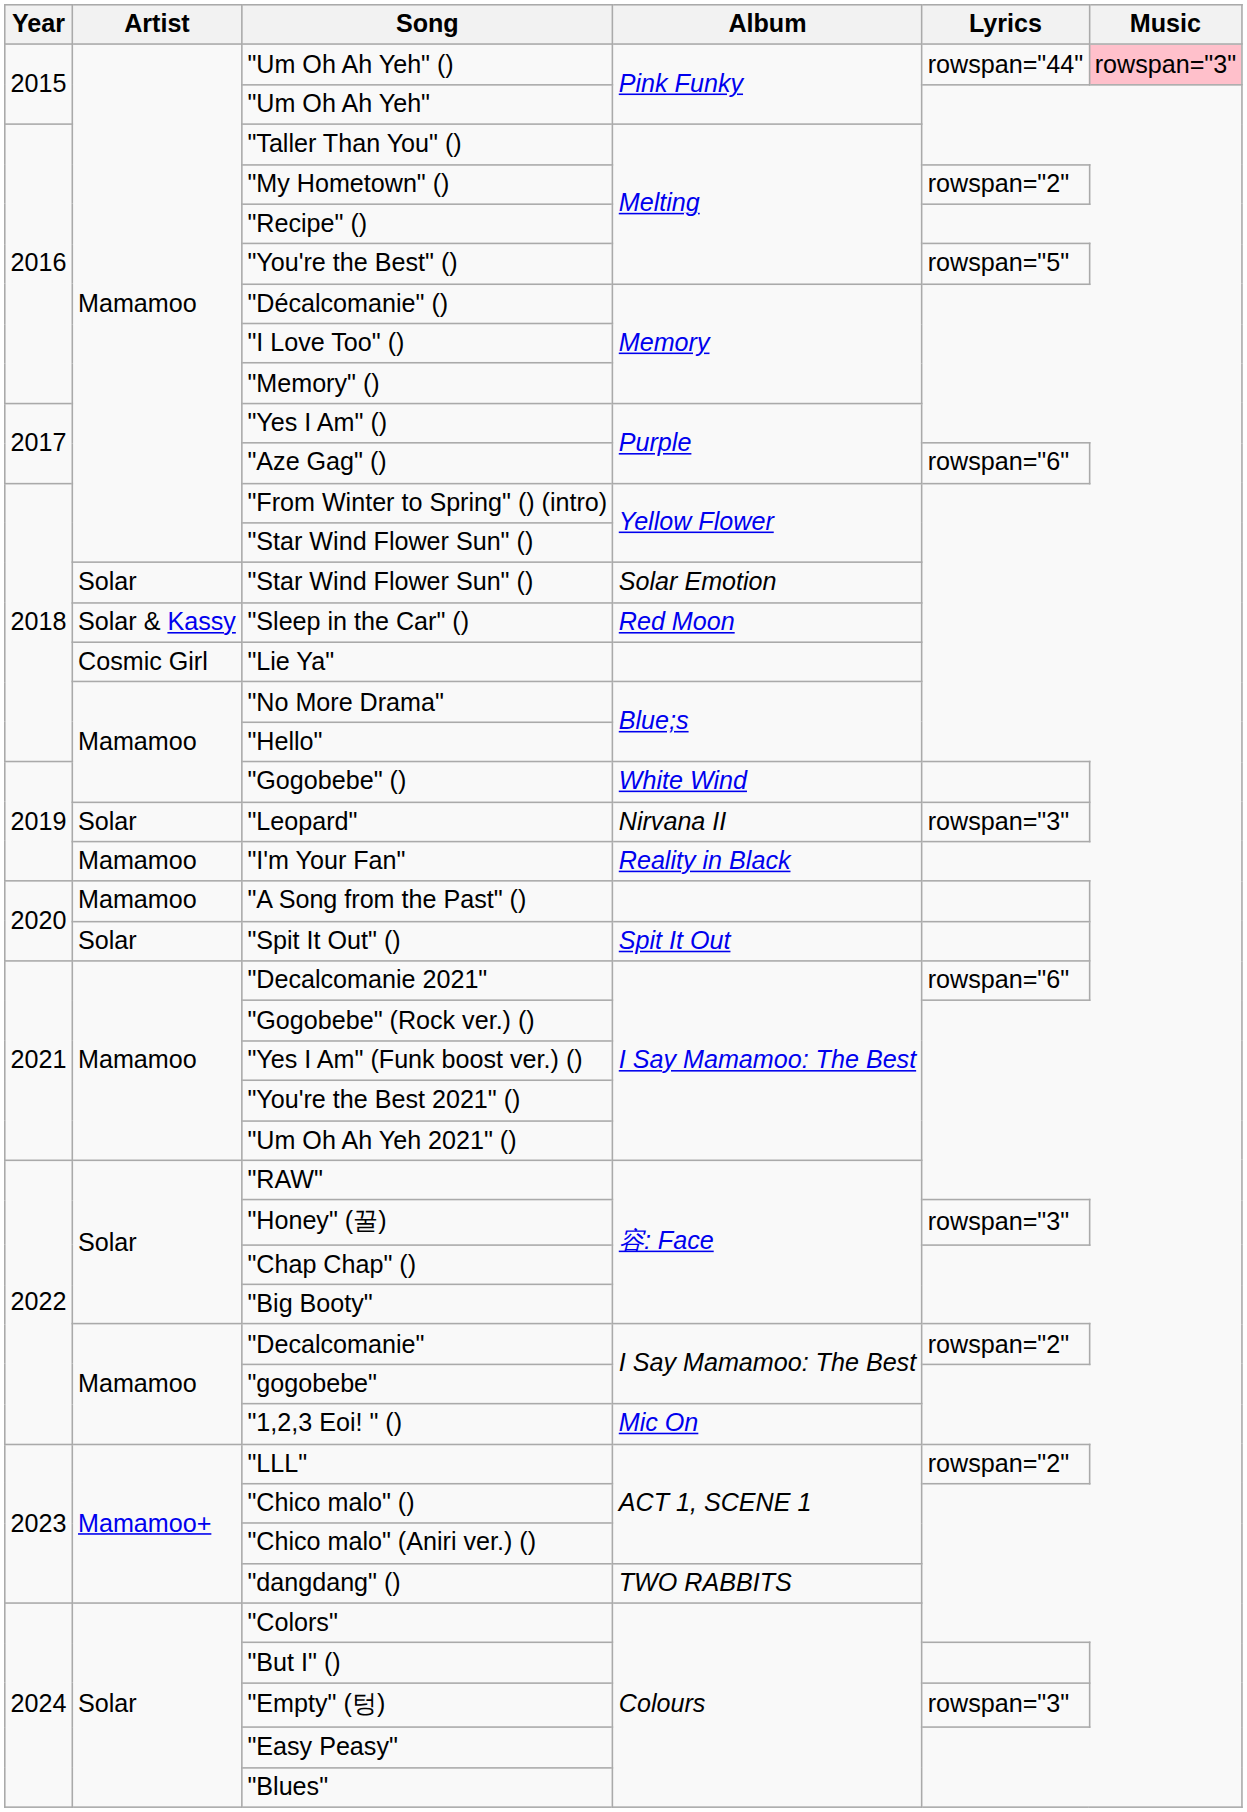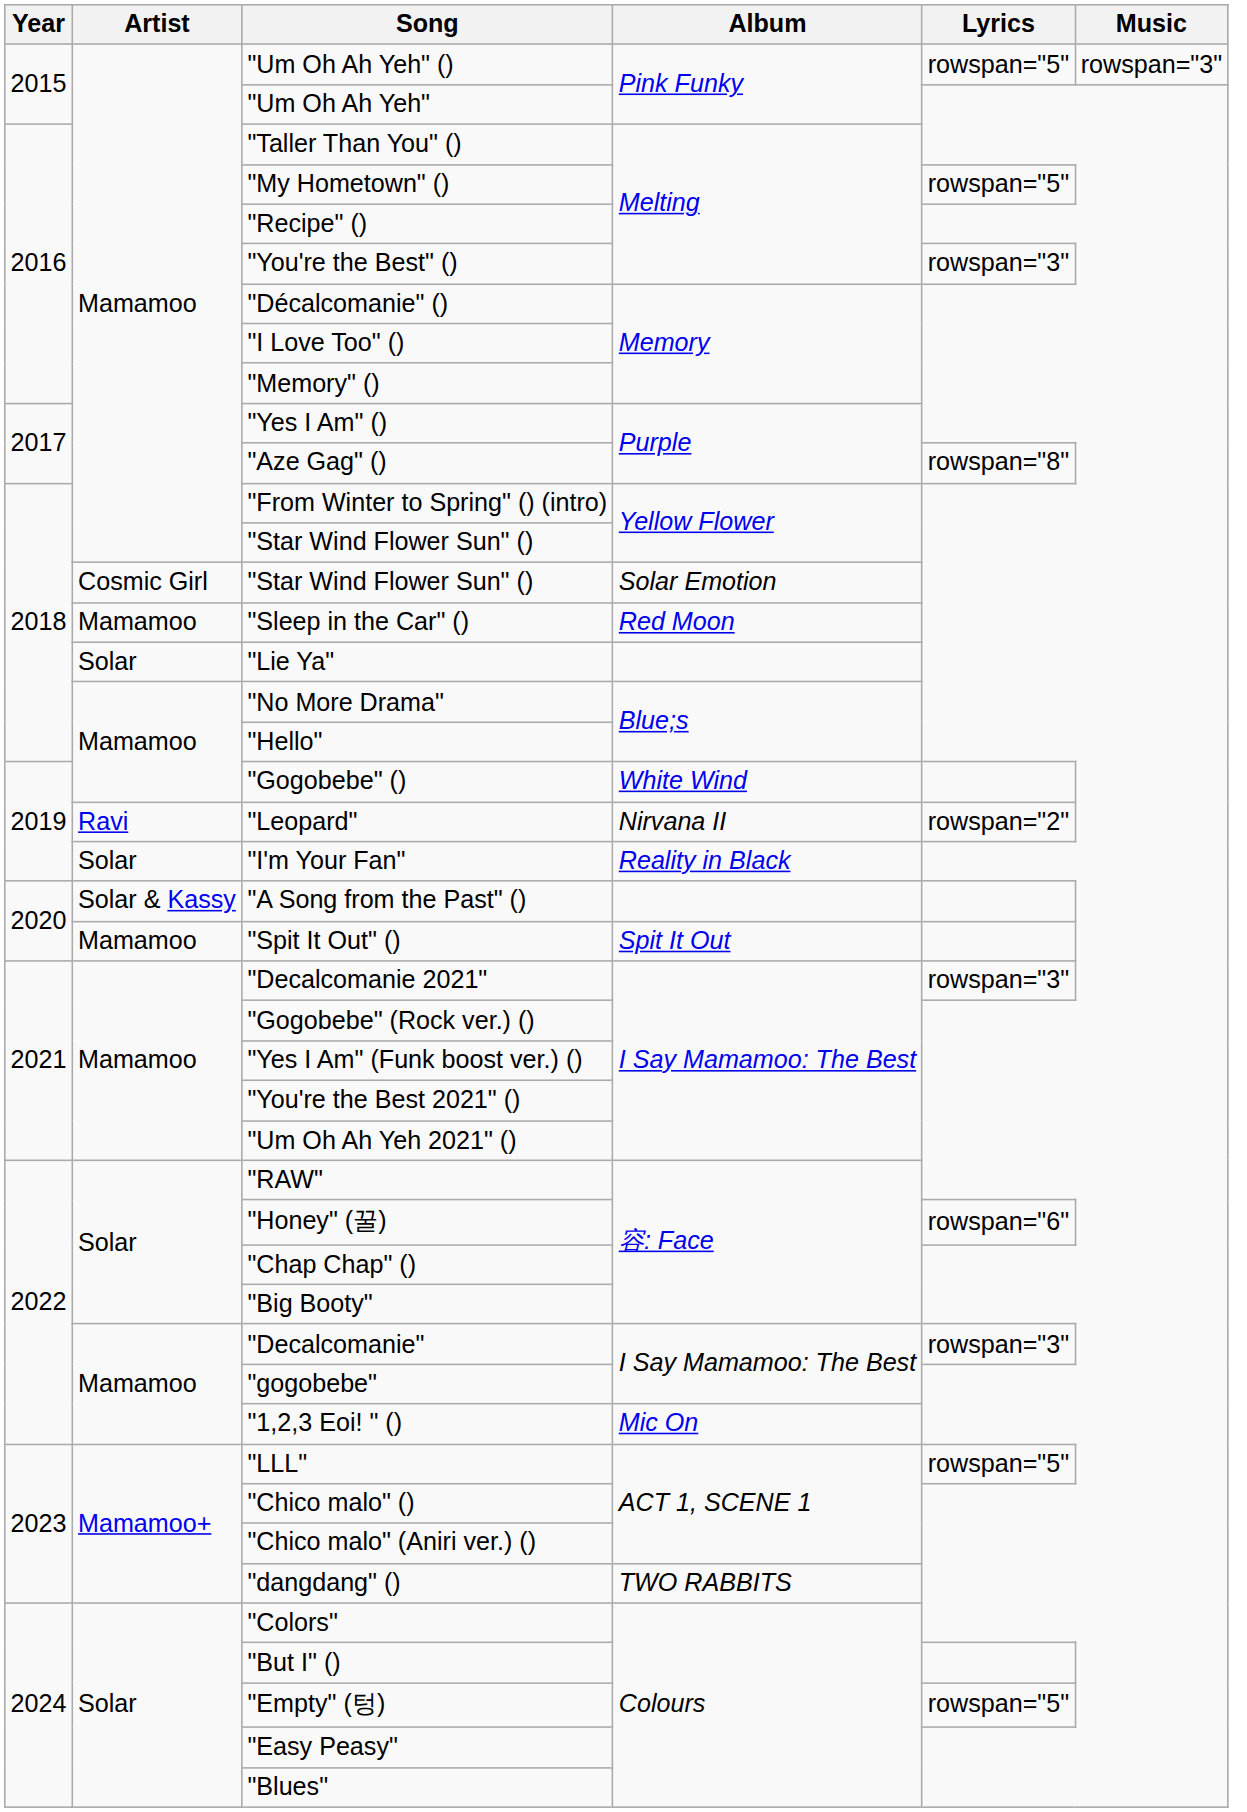(1005, 64) rowspan="44" -> (998, 64) rowspan="5"
(1165, 64) pink background -> (1151, 64) no background
(998, 183) rowspan="2" -> (998, 183) rowspan="5"
(998, 263) rowspan="5" -> (998, 263) rowspan="3"
(998, 462) rowspan="6" -> (998, 462) rowspan="8"
(107, 582) Solar -> (143, 582) Cosmic Girl
(157, 622) Solar & Kassy -> (137, 622) Mamamoo
(143, 661) Cosmic Girl -> (107, 661) Solar
(107, 821) Solar -> (103, 821) Ravi
(998, 821) rowspan="3" -> (998, 821) rowspan="2"
(137, 861) Mamamoo -> (107, 861) Solar
(137, 900) Mamamoo -> (157, 900) Solar & Kassy
(107, 940) Solar -> (137, 940) Mamamoo
(998, 980) rowspan="6" -> (998, 980) rowspan="3"
(998, 1221) rowspan="3" -> (998, 1221) rowspan="6"
(998, 1343) rowspan="2" -> (998, 1343) rowspan="3"
(998, 1463) rowspan="2" -> (998, 1463) rowspan="5"
(998, 1704) rowspan="3" -> (998, 1704) rowspan="5"
